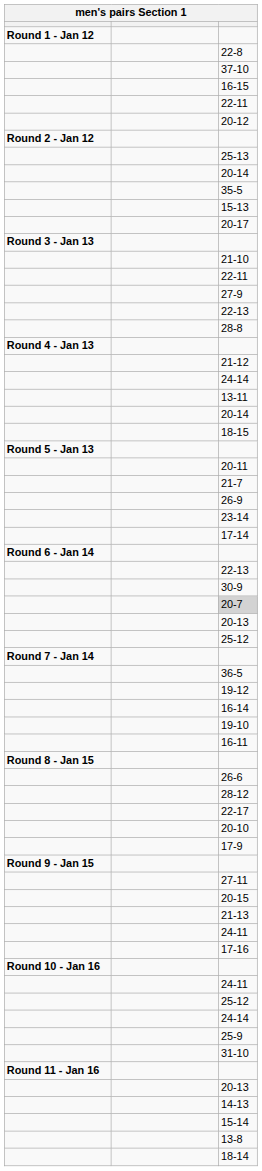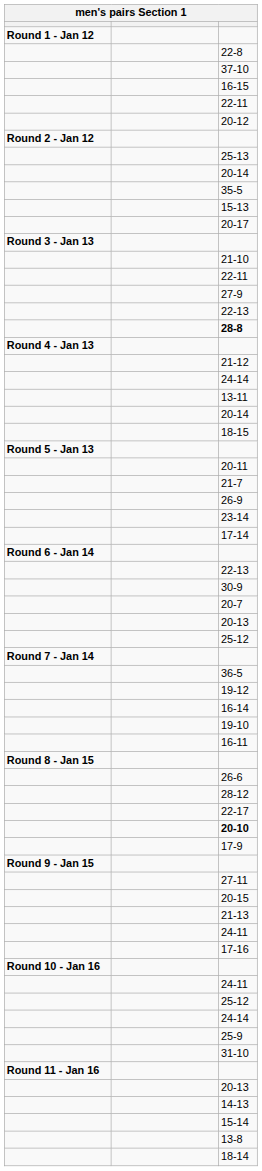(232, 328) normal -> (232, 328) bold
(232, 604) lightgrey background -> (232, 604) no background
(235, 829) normal -> (235, 829) bold
